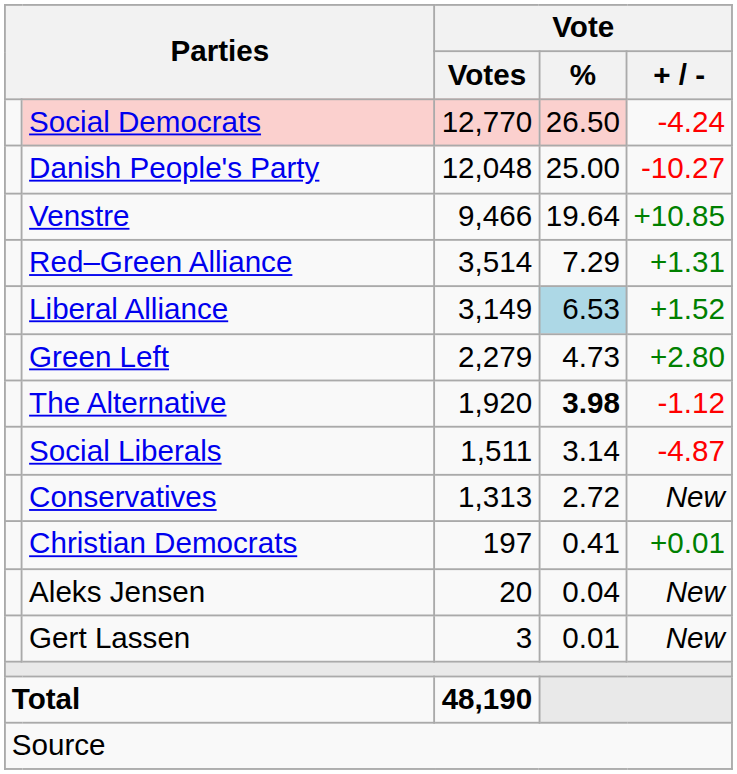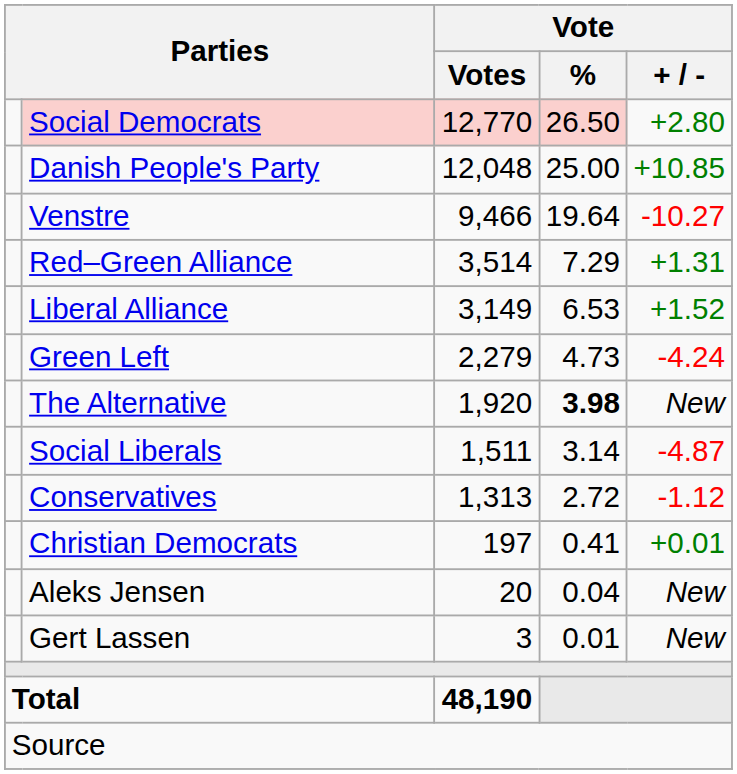(691, 121) -4.24 -> (687, 121) +2.80
(683, 168) -10.27 -> (679, 168) +10.85
(679, 215) +10.85 -> (683, 215) -10.27
(591, 309) lightblue background -> (591, 309) no background
(687, 356) +2.80 -> (691, 356) -4.24
(691, 403) -1.12 -> (695, 403) New
(695, 497) New -> (691, 497) -1.12
